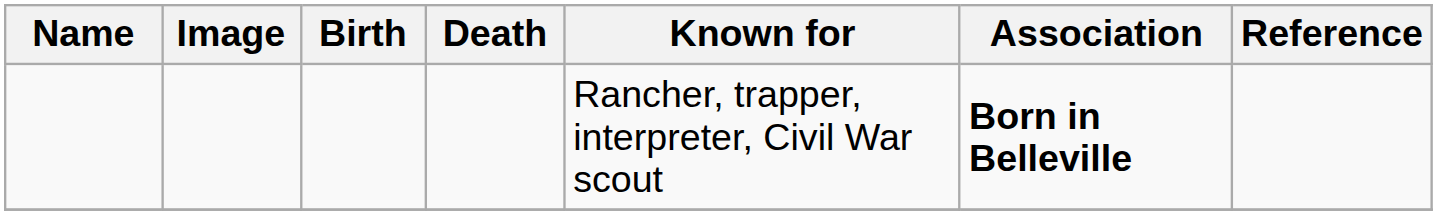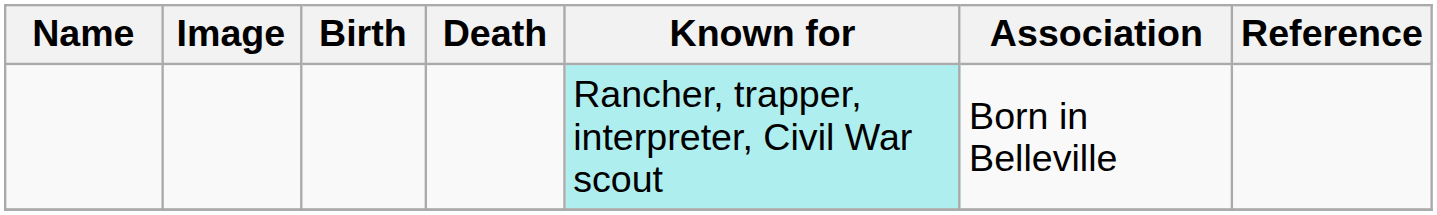(743, 136) no background -> (743, 136) paleturquoise background
(1051, 136) bold -> (1043, 136) normal
